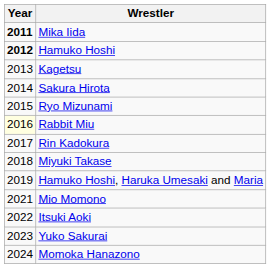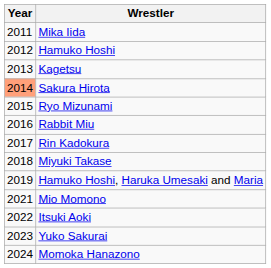(20, 32) bold -> (20, 32) normal
(20, 50) bold -> (20, 50) normal
(20, 87) no background -> (20, 87) lightsalmon background
(20, 124) lightyellow background -> (20, 124) no background
